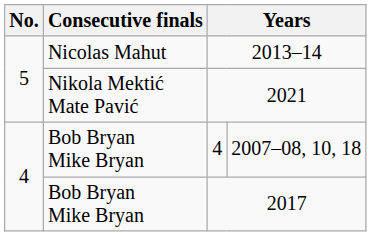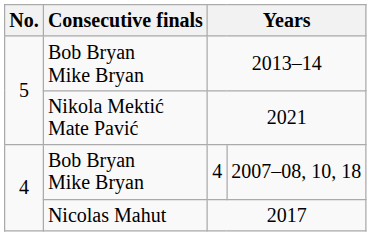(107, 52) Nicolas Mahut -> (96, 63) Bob Bryan Mike Bryan
(96, 203) Bob Bryan Mike Bryan -> (107, 214) Nicolas Mahut
